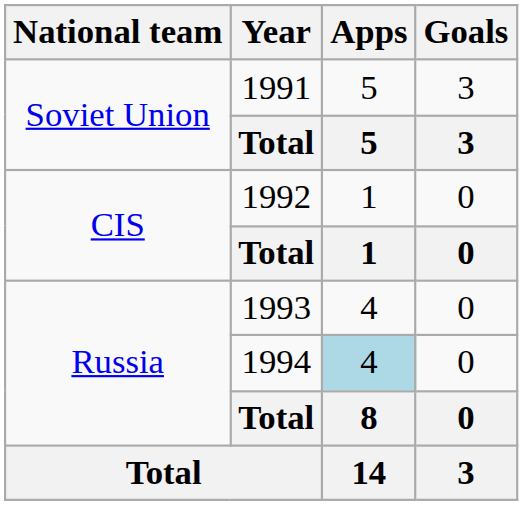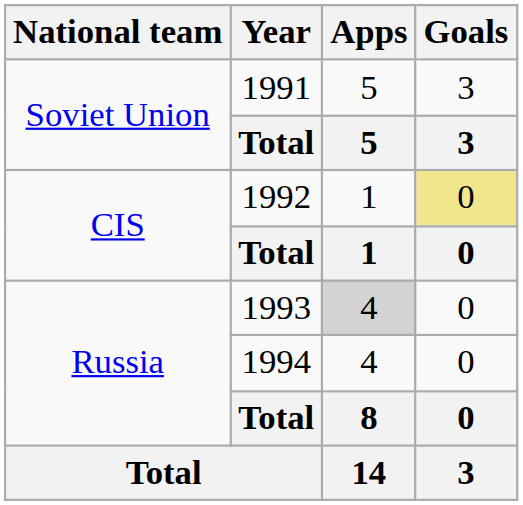(466, 197) no background -> (466, 197) khaki background
(369, 307) no background -> (369, 307) lightgrey background
(369, 362) lightblue background -> (369, 362) no background
